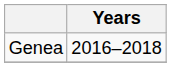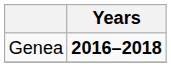(117, 47) normal -> (117, 47) bold
